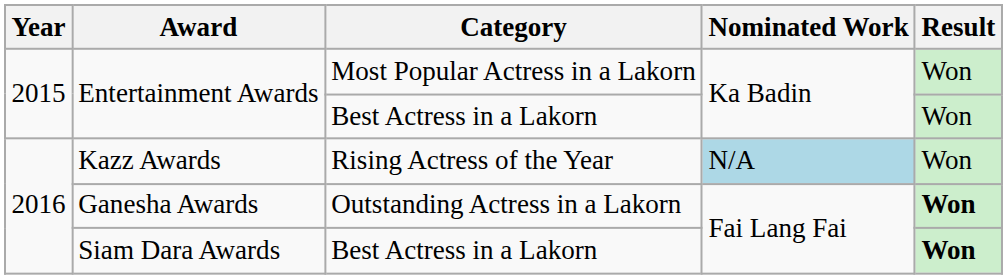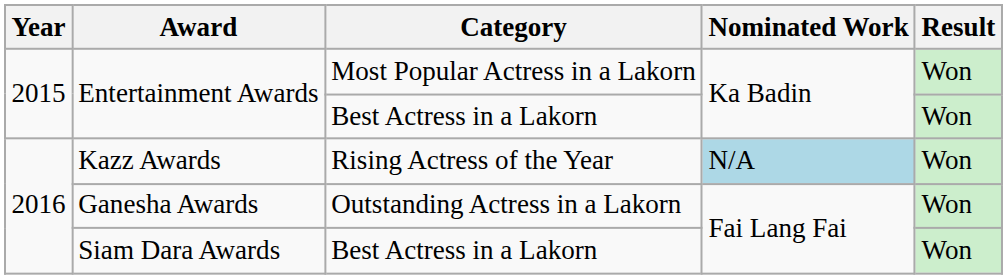(949, 205) bold -> (947, 205) normal
(949, 249) bold -> (947, 249) normal
